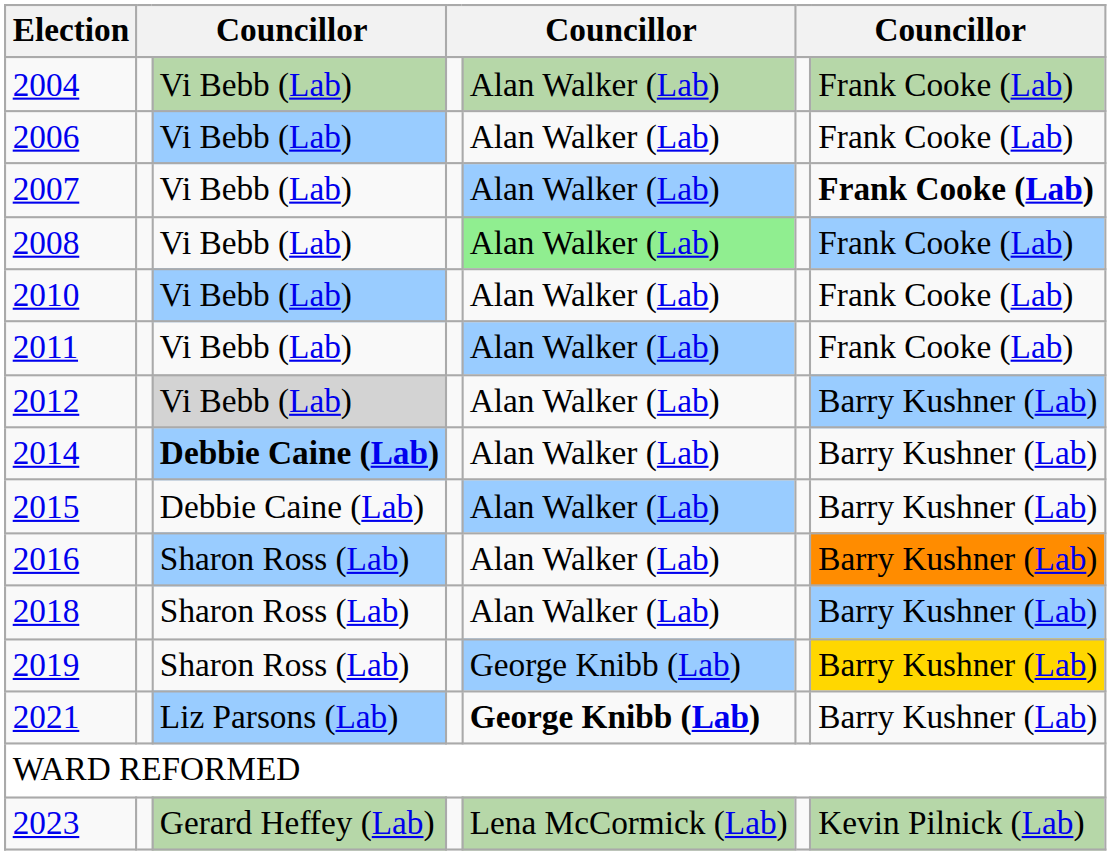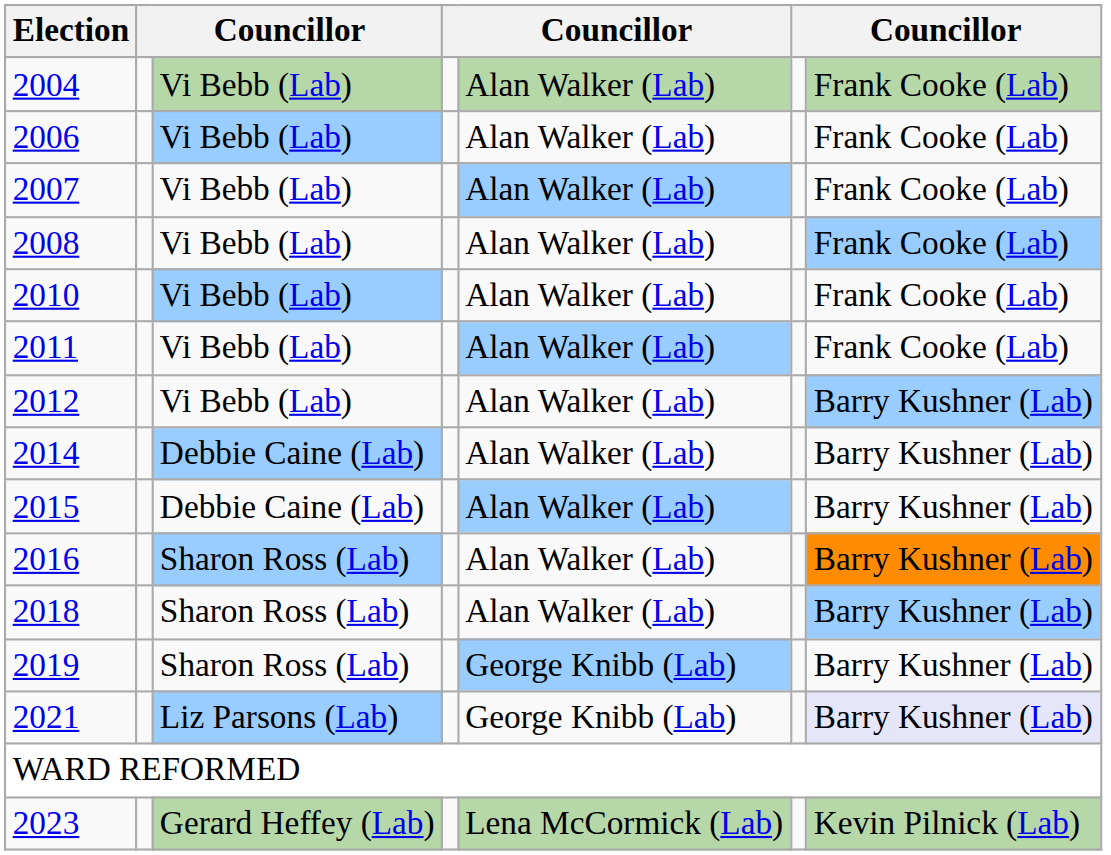(956, 189) bold -> (941, 189) normal
(595, 242) lightgreen background -> (590, 242) no background
(256, 400) lightgrey background -> (256, 400) no background
(299, 453) bold -> (292, 453) normal
(958, 664) gold background -> (953, 664) no background
(615, 717) bold -> (601, 717) normal
(958, 717) no background -> (953, 717) lavender background
